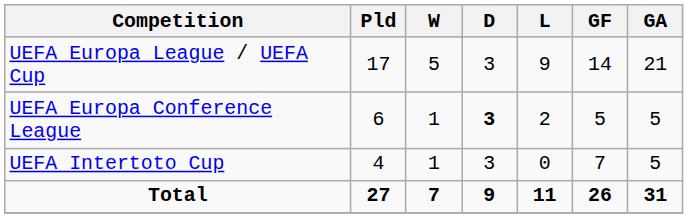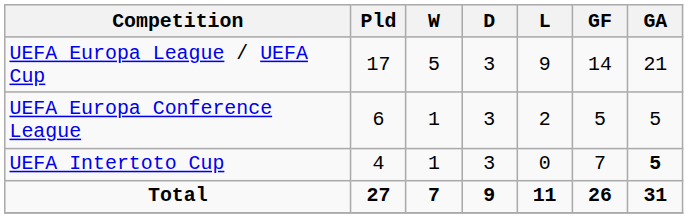(489, 120) bold -> (489, 120) normal
(655, 164) normal -> (655, 164) bold
